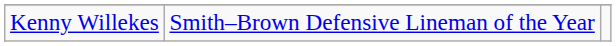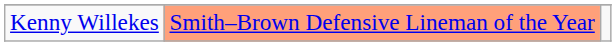(382, 22) no background -> (382, 22) lightsalmon background
